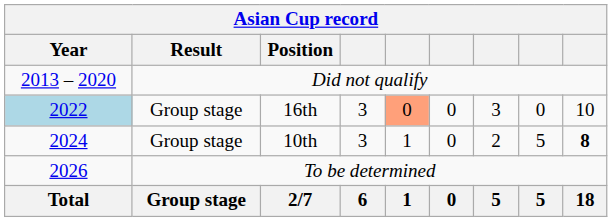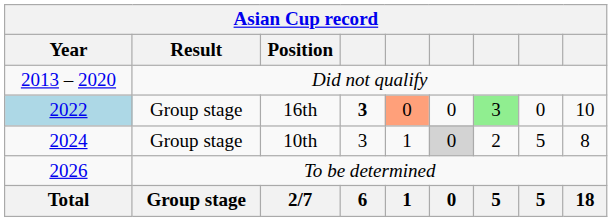(363, 110) normal -> (363, 110) bold
(496, 110) no background -> (496, 110) lightgreen background
(452, 140) no background -> (452, 140) lightgrey background
(585, 140) bold -> (585, 140) normal
